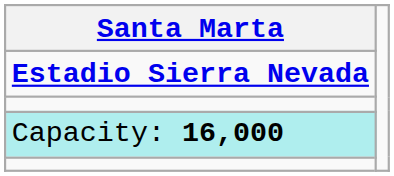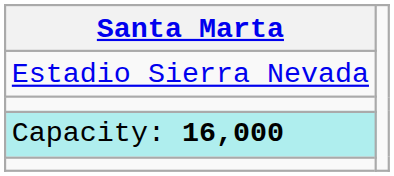(190, 74) bold -> (190, 74) normal
